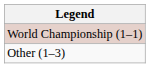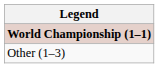(75, 33) normal -> (79, 33) bold
